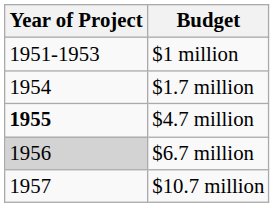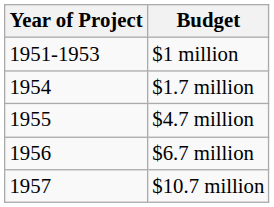(30, 119) bold -> (30, 119) normal
(30, 152) lightgrey background -> (30, 152) no background
